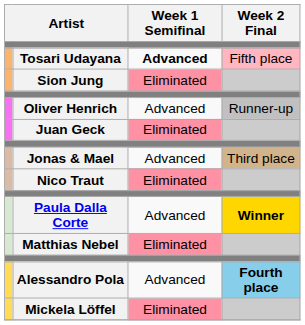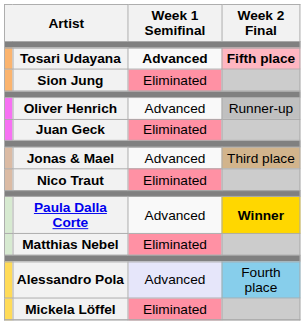(261, 59) normal -> (261, 59) bold
(175, 280) no background -> (175, 280) lavender background
(261, 280) bold -> (261, 280) normal
